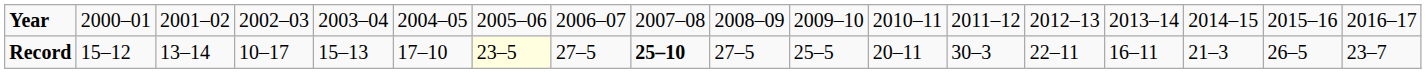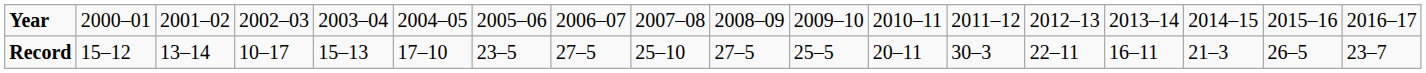(497, 52) lightyellow background -> (497, 52) no background
(660, 52) bold -> (660, 52) normal
